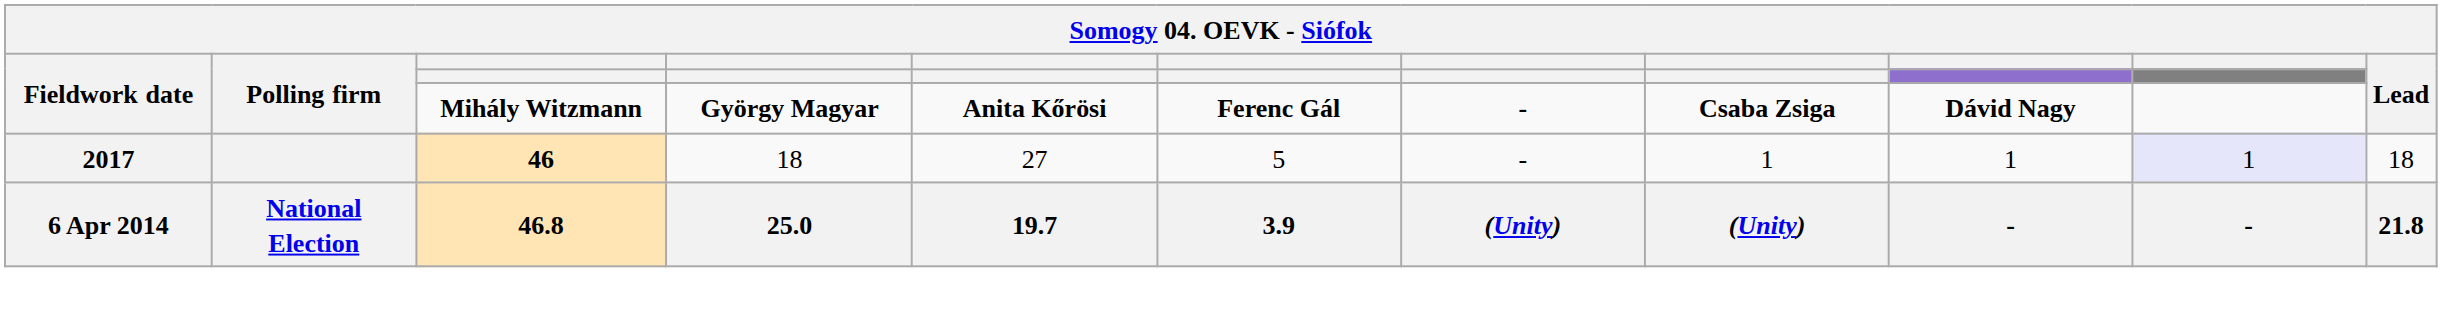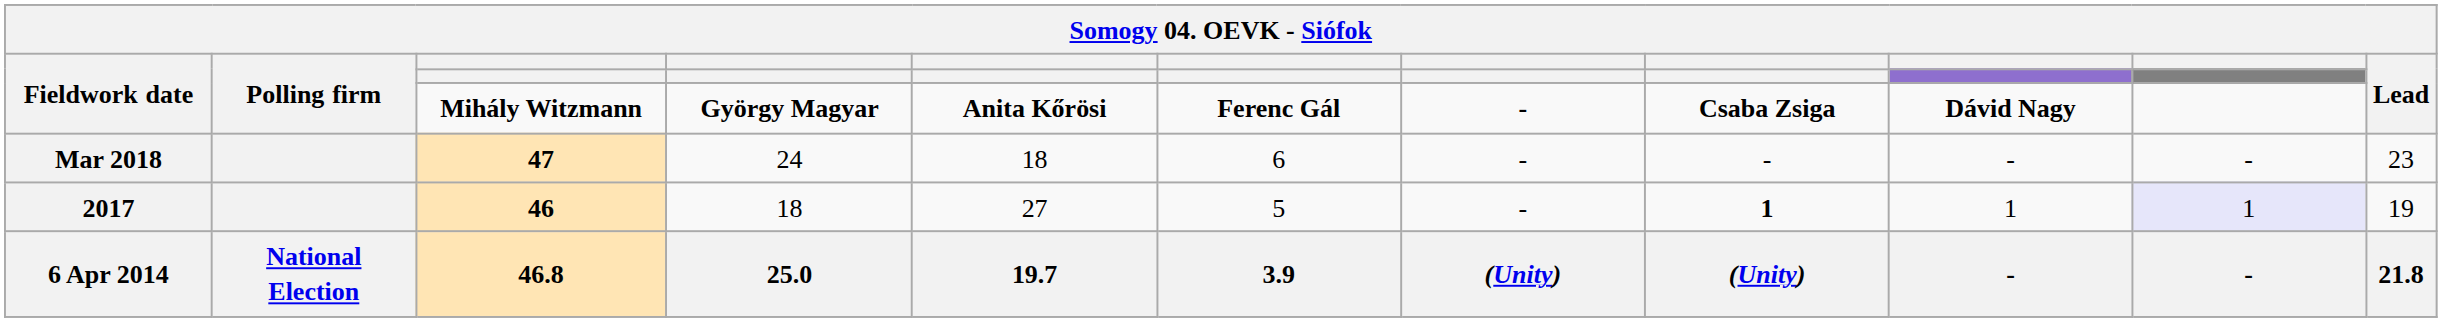+ row: (108, 158)
(1767, 158) normal -> (1767, 206) bold
(2401, 158) 18 -> (2401, 208) 19
